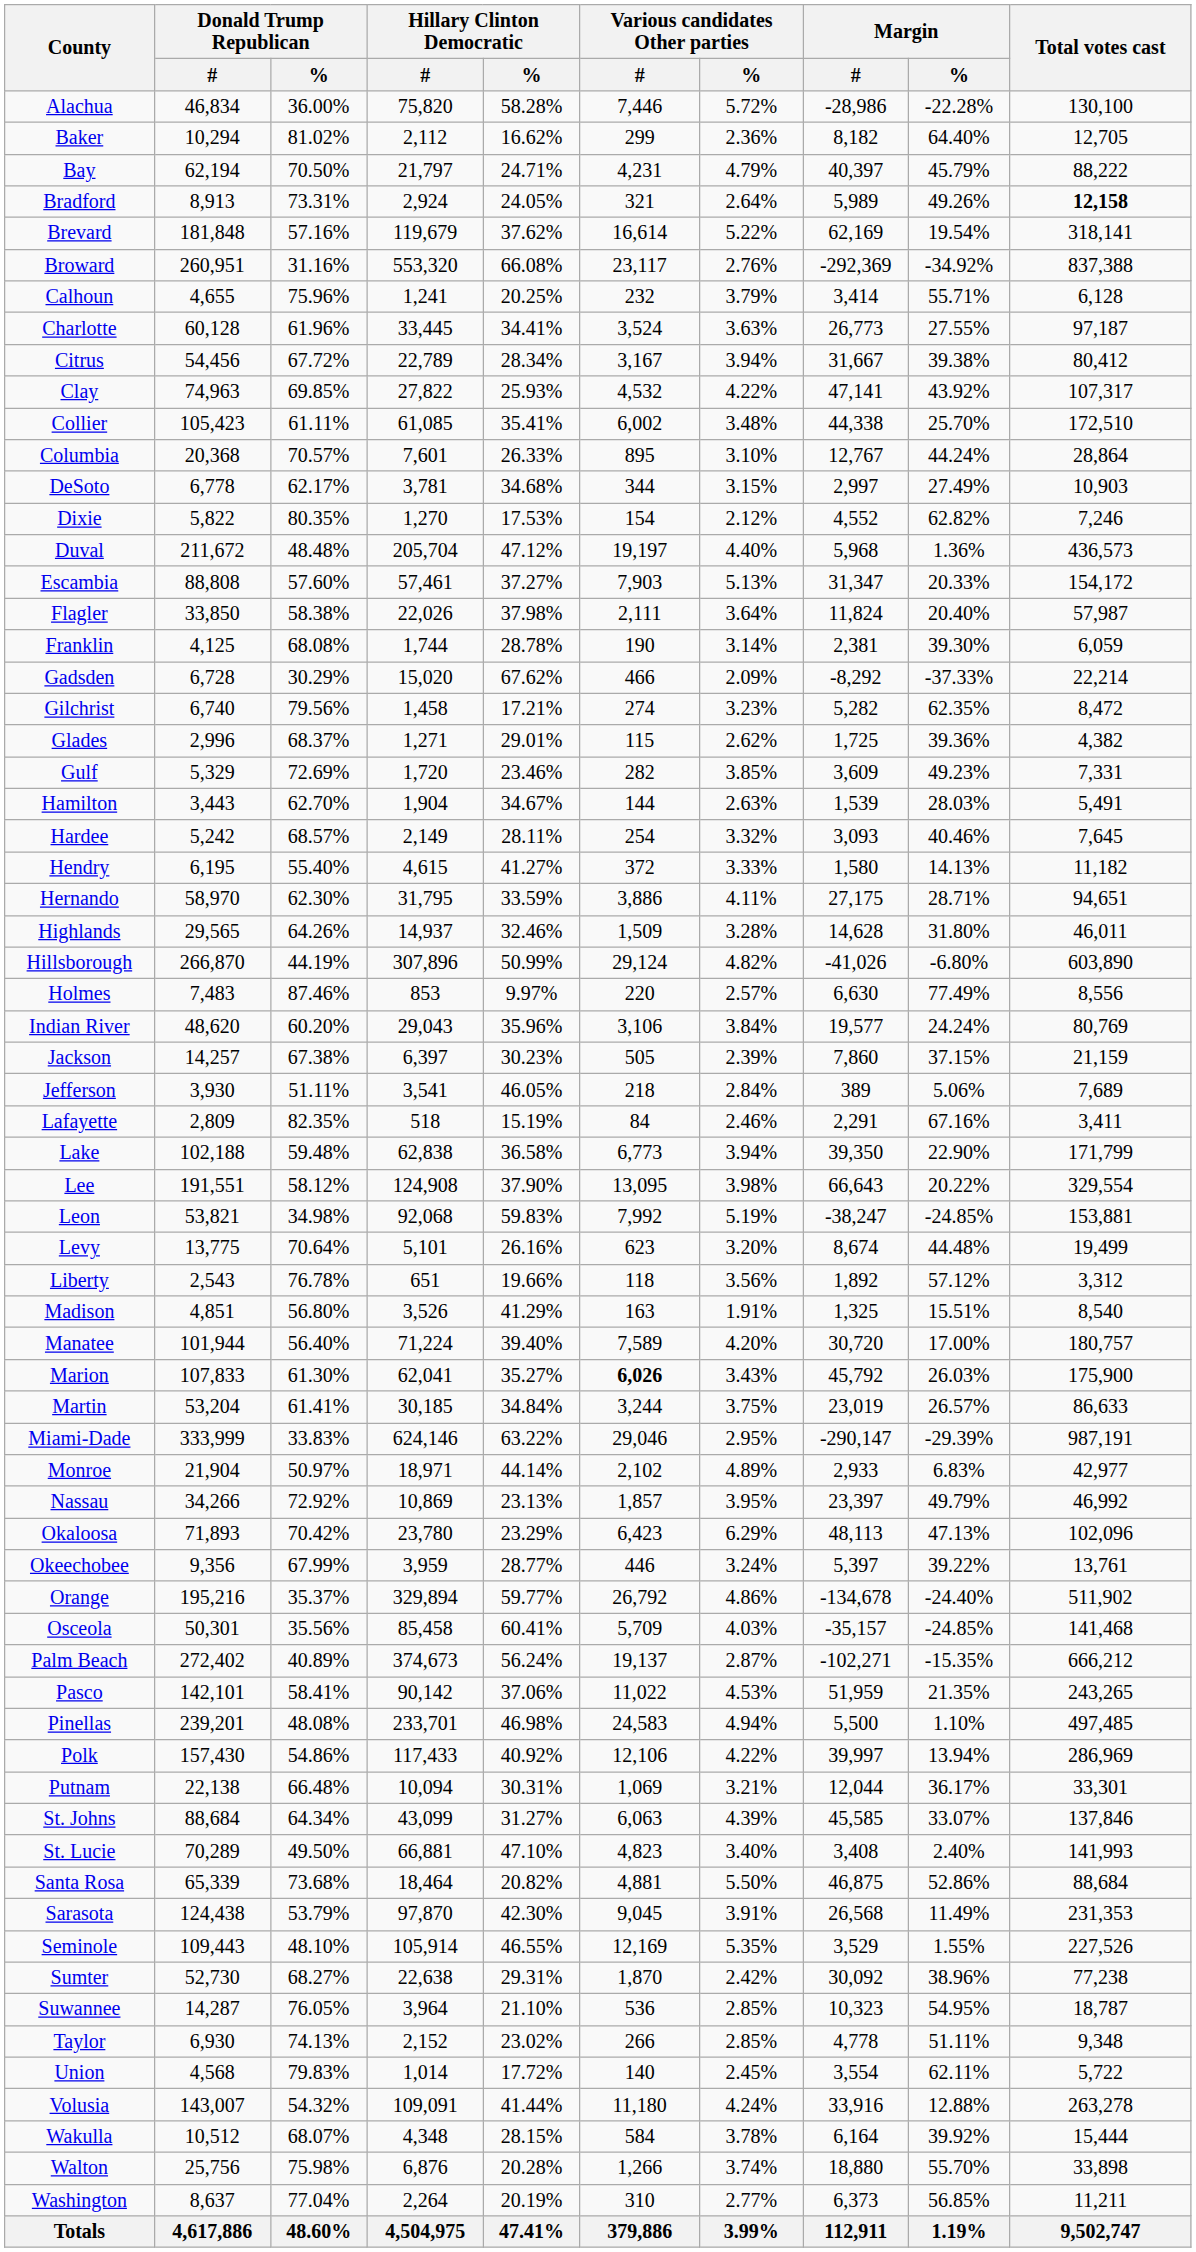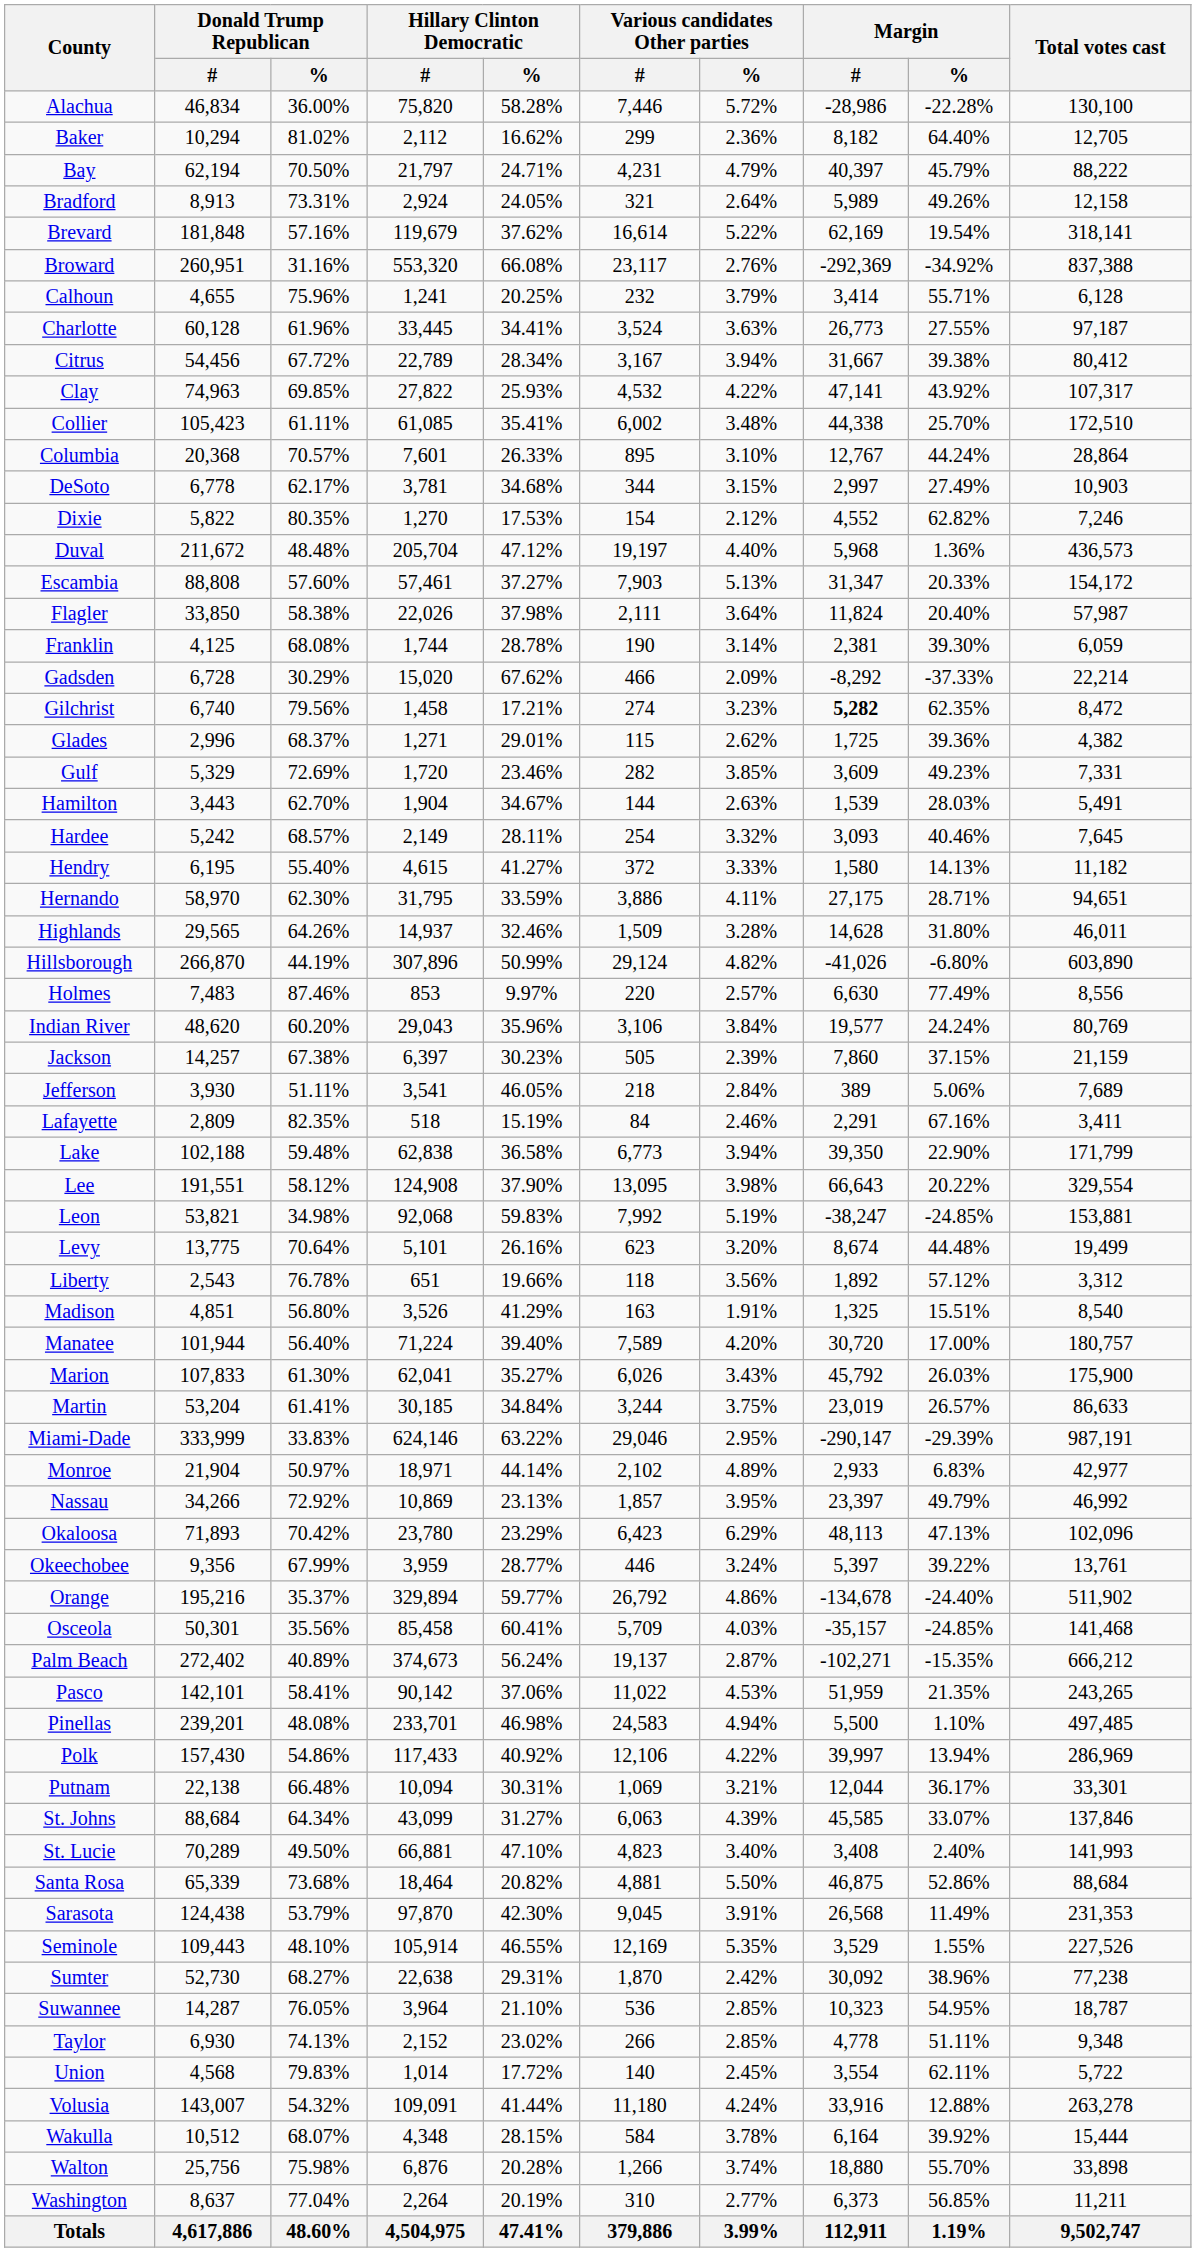(1100, 201) bold -> (1100, 201) normal
(856, 708) normal -> (856, 708) bold
(640, 1375) bold -> (640, 1375) normal
